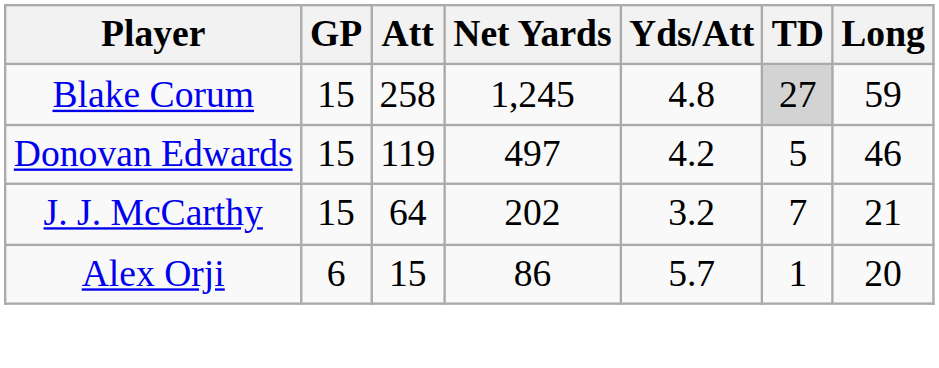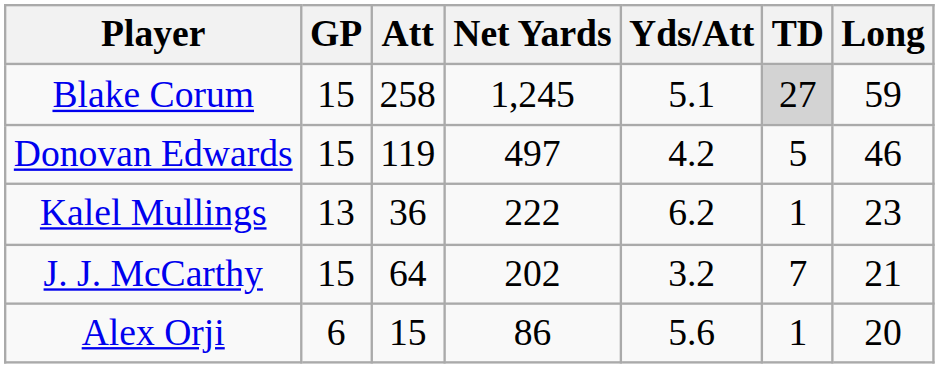(692, 93) 4.8 -> (692, 93) 5.1
+ row: (153, 213)
(692, 272) 5.7 -> (692, 332) 5.6
